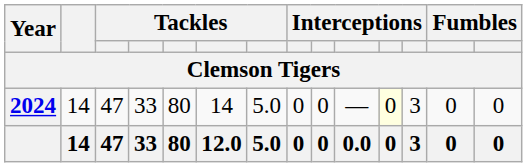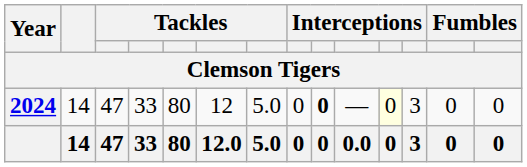(222, 106) 14 -> (222, 106) 12
(323, 106) normal -> (323, 106) bold
